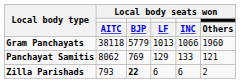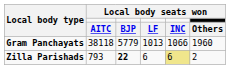- row: (50, 57)
(180, 71) no background -> (170, 57) khaki background
